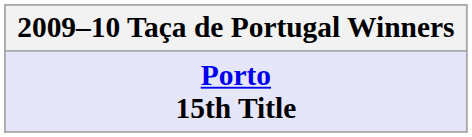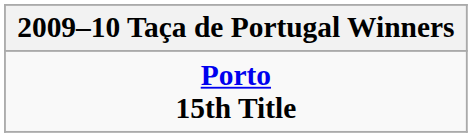(236, 91) lavender background -> (236, 91) no background
